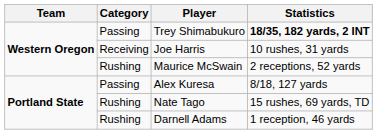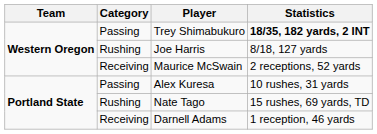(124, 49) Receiving -> (120, 49) Rushing
(299, 49) 10 rushes, 31 yards -> (289, 49) 8/18, 127 yards
(120, 66) Rushing -> (124, 66) Receiving
(289, 84) 8/18, 127 yards -> (299, 84) 10 rushes, 31 yards
(120, 120) Rushing -> (124, 120) Receiving
